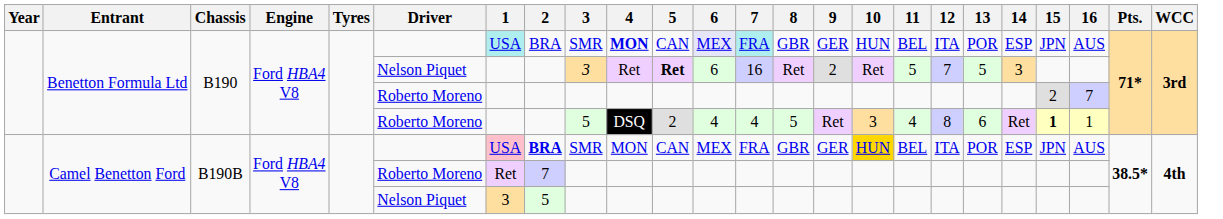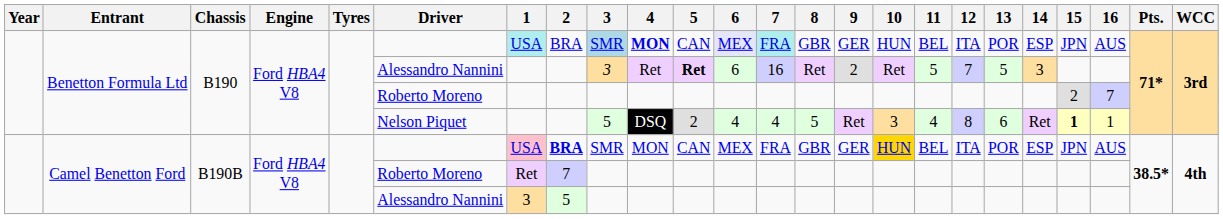(586, 43) no background -> (607, 43) lightblue background
(422, 69) Nelson Piquet -> (440, 69) Alessandro Nannini
(430, 121) Roberto Moreno -> (422, 121) Nelson Piquet
(422, 200) Nelson Piquet -> (440, 200) Alessandro Nannini
